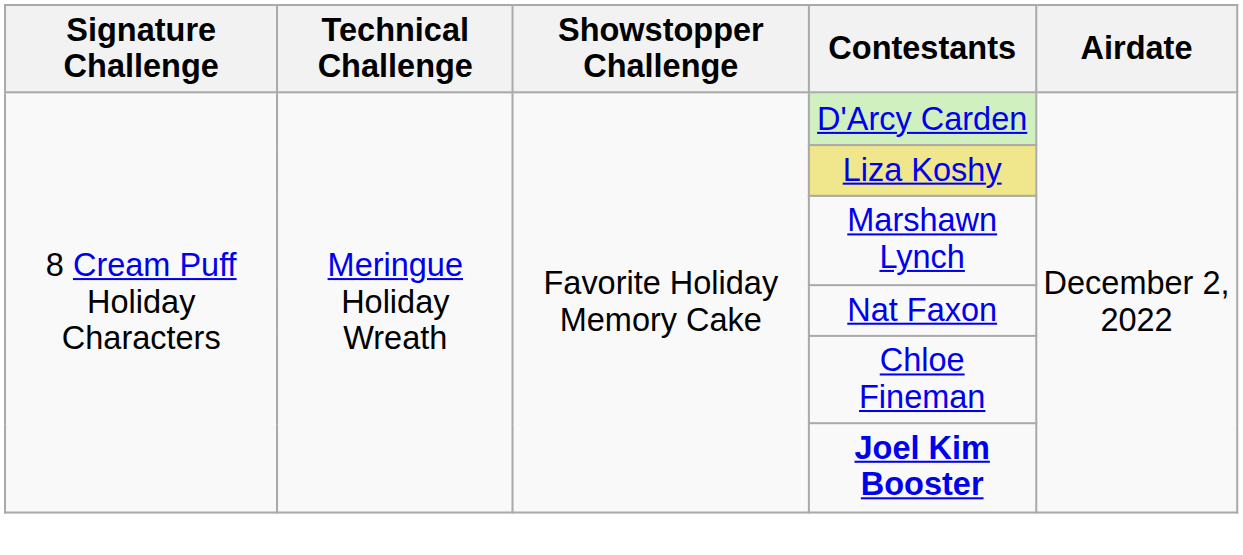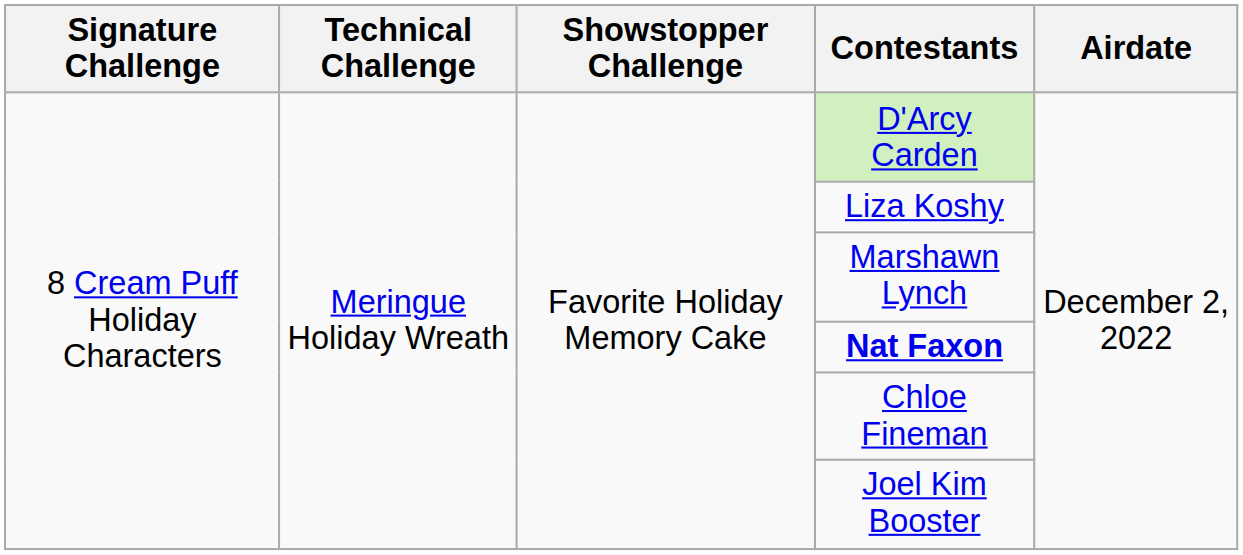(922, 169) khaki background -> (924, 206) no background
(922, 309) normal -> (924, 345) bold
(922, 467) bold -> (924, 503) normal
